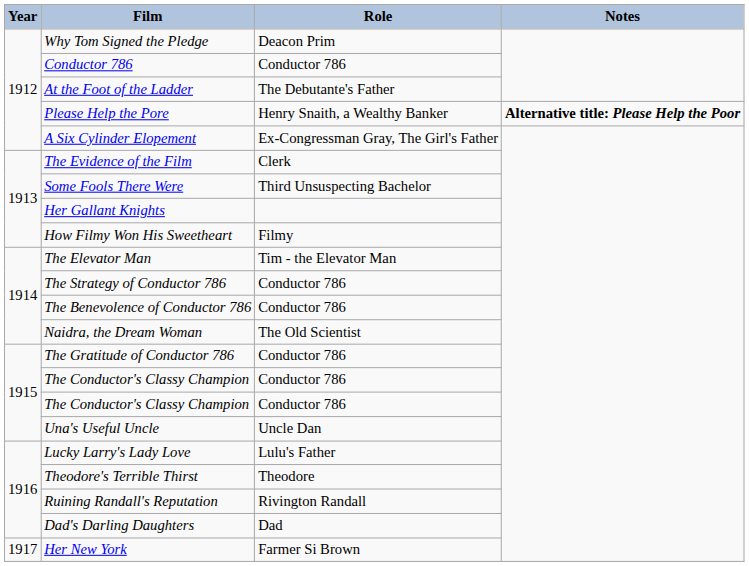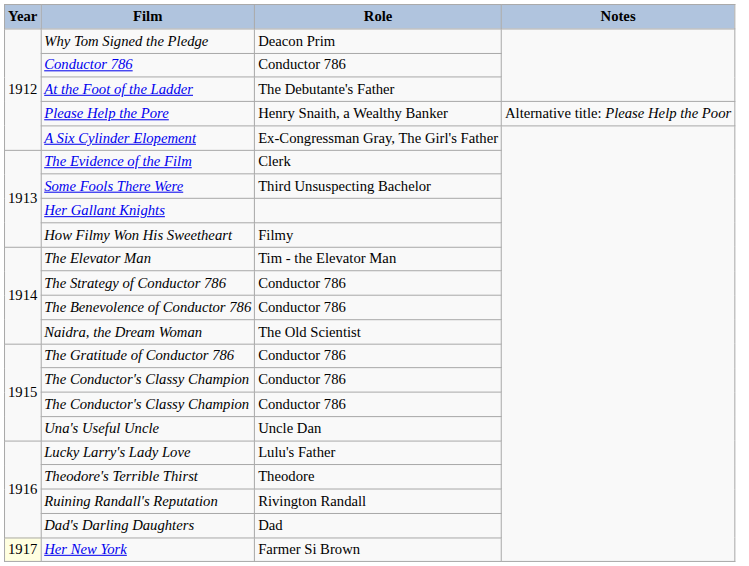(623, 113) bold -> (618, 113) normal
(23, 549) no background -> (23, 549) lightyellow background
